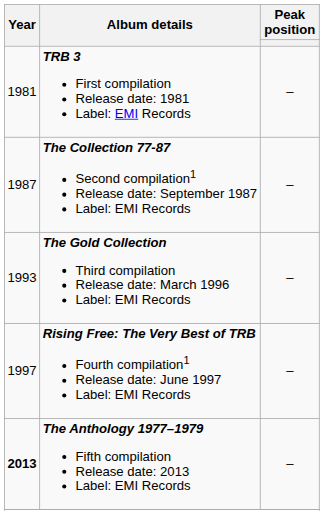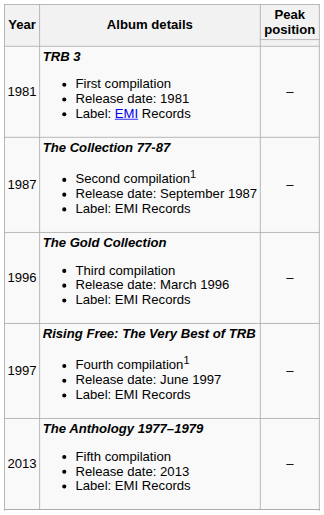(22, 277) 1993 -> (22, 277) 1996
(22, 464) bold -> (22, 464) normal
